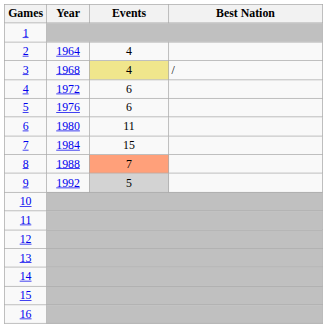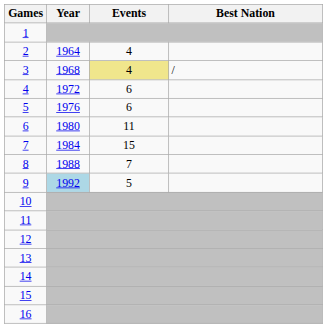(129, 164) lightsalmon background -> (129, 164) no background
(68, 182) no background -> (68, 182) lightblue background
(129, 182) lightgrey background -> (129, 182) no background
